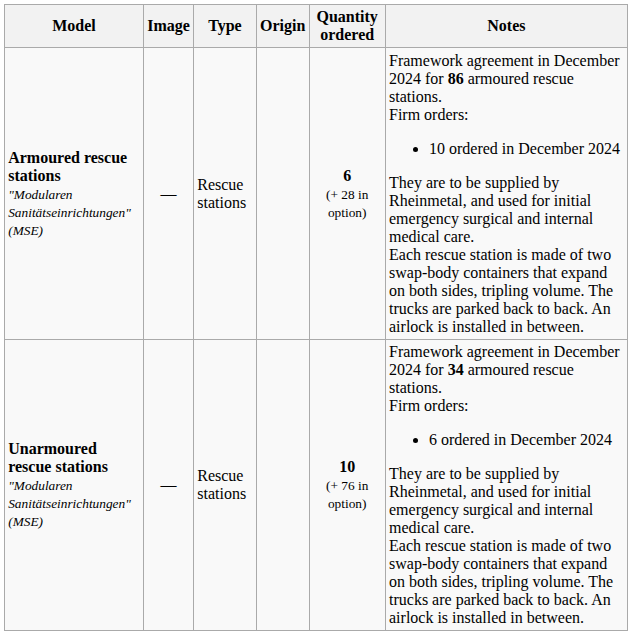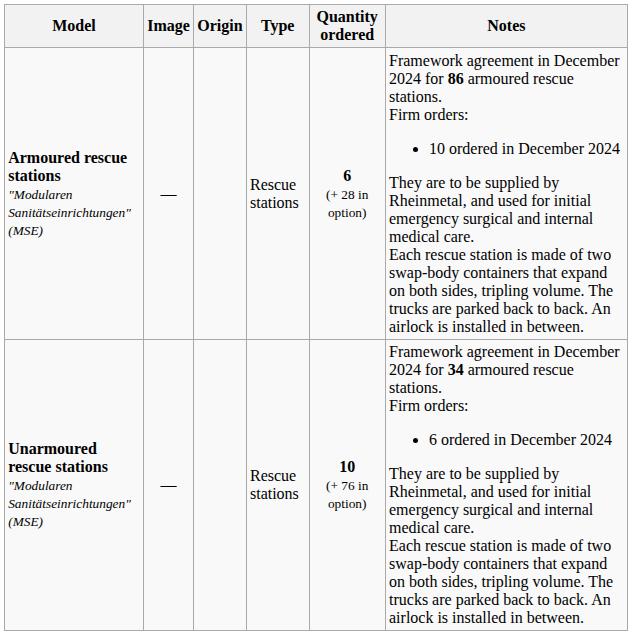columns swapped: (283, 26) <-> (225, 26)
